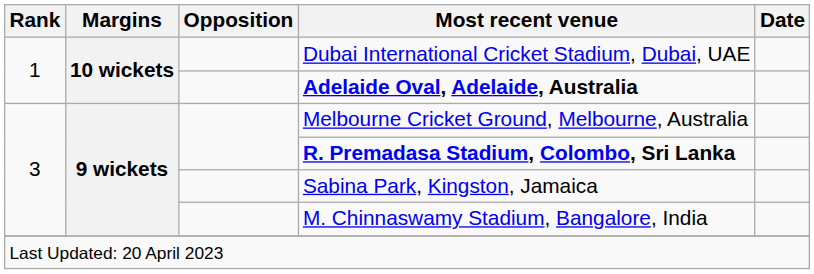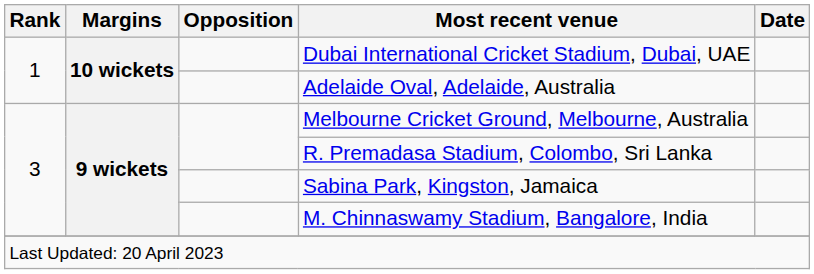(470, 86) bold -> (459, 86) normal
(519, 152) bold -> (508, 152) normal
